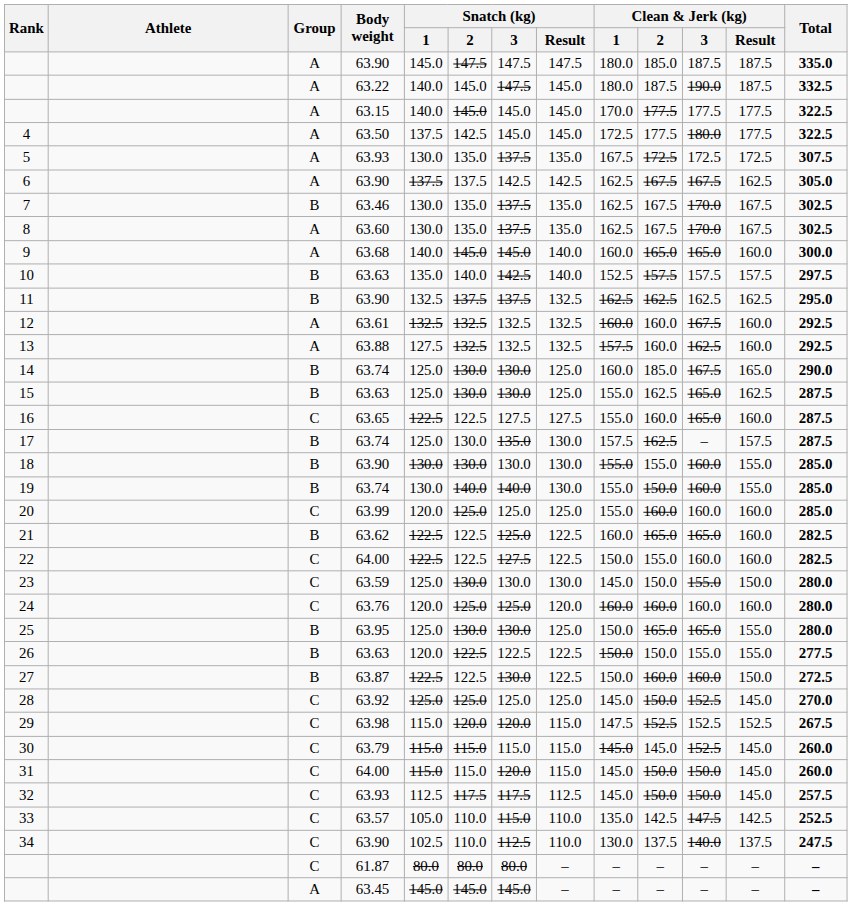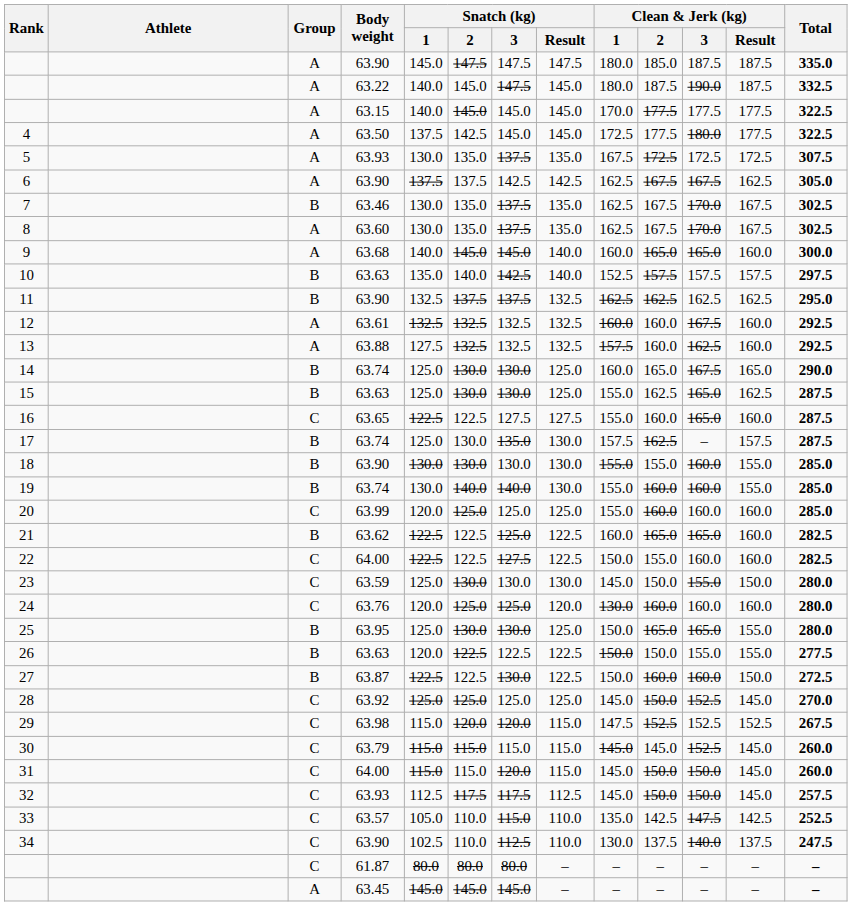(660, 370) 185.0 -> (660, 370) 165.0
(660, 488) 150.0 -> (660, 488) 160.0
(616, 606) 160.0 -> (616, 606) 130.0
